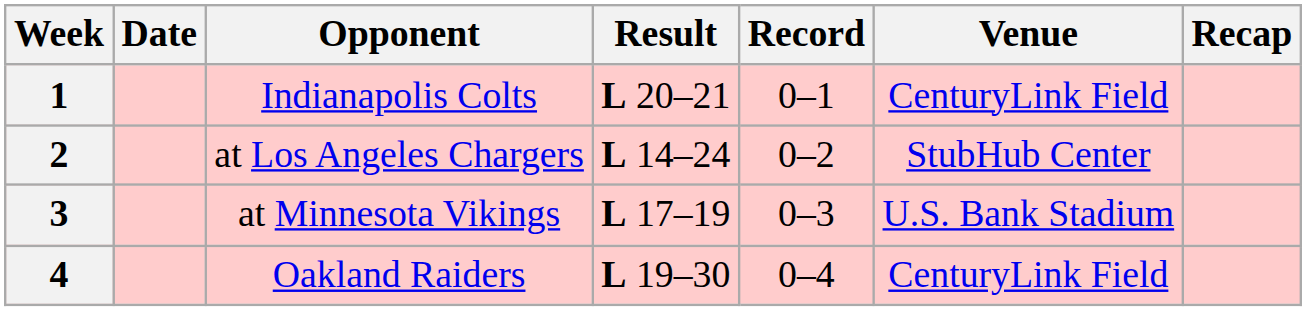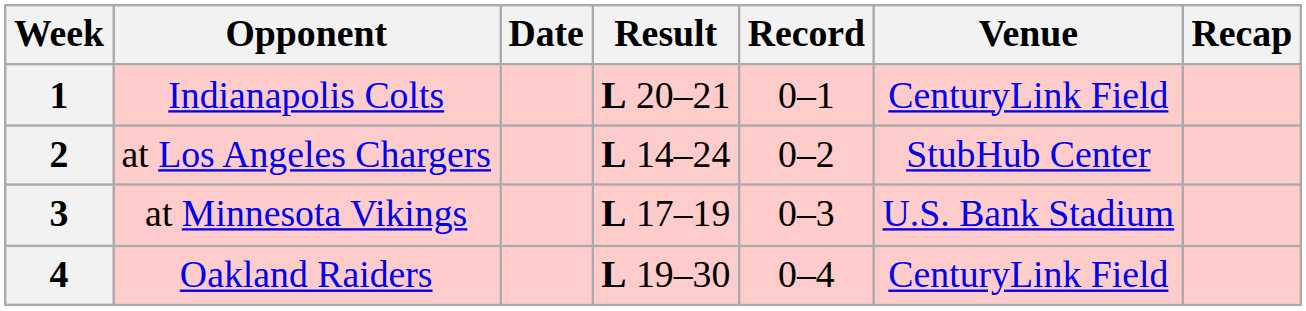columns swapped: (159, 34) <-> (399, 34)
